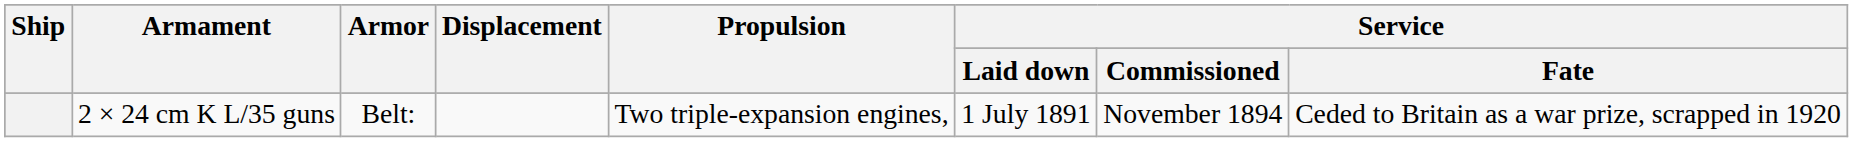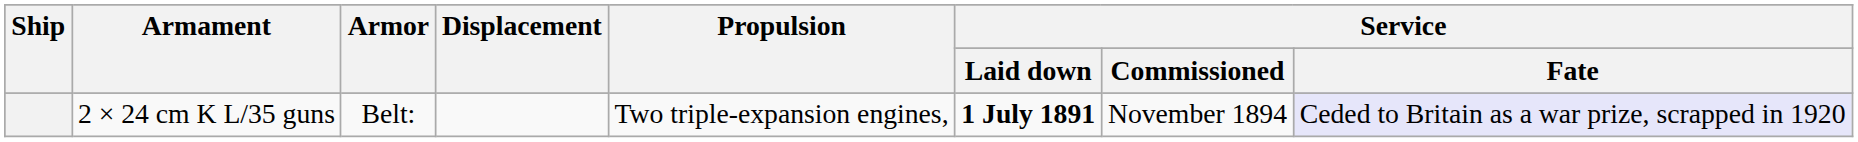(1026, 114) normal -> (1028, 114) bold
(1568, 114) no background -> (1573, 114) lavender background
